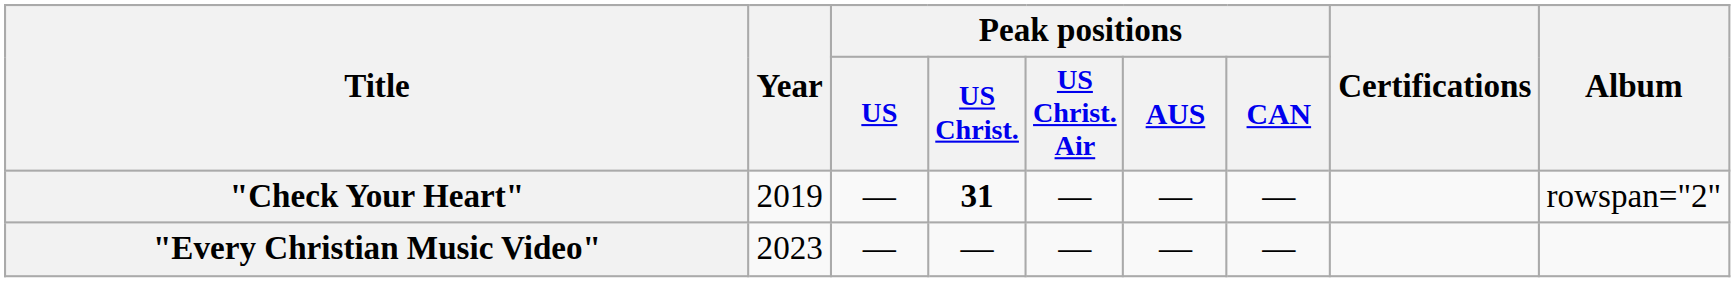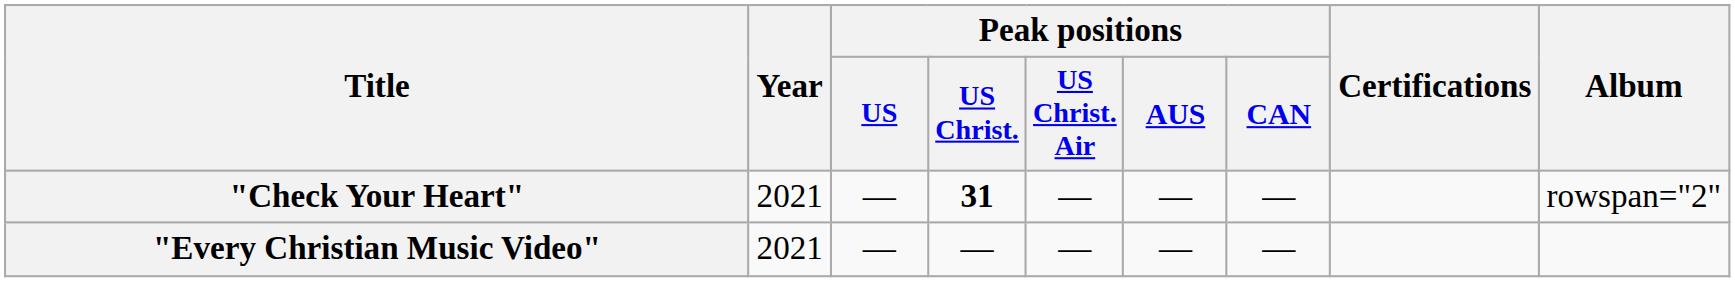(790, 195) 2019 -> (790, 195) 2021
(790, 248) 2023 -> (790, 248) 2021
